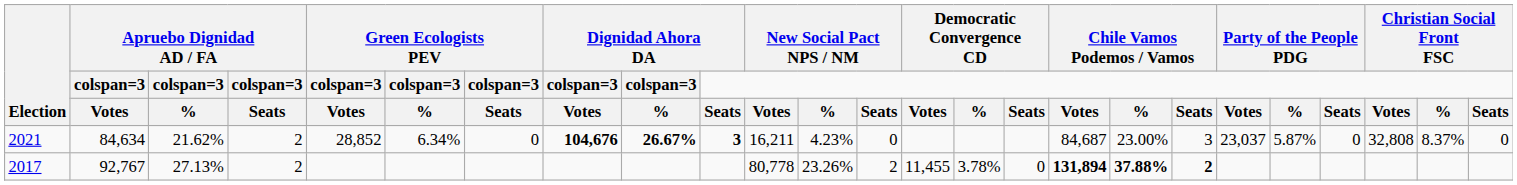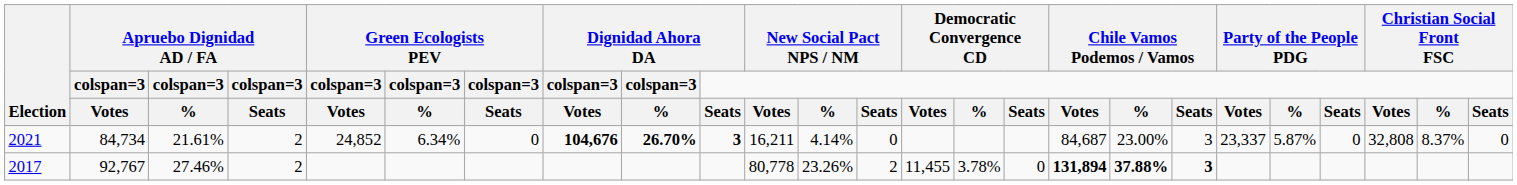(122, 139) 84,634 -> (122, 139) 84,734
(198, 139) 21.62% -> (198, 139) 21.61%
(359, 139) 28,852 -> (359, 139) 24,852
(670, 139) 26.67% -> (670, 139) 26.70%
(832, 139) 4.23% -> (832, 139) 4.14%
(1243, 139) 23,037 -> (1243, 139) 23,337
(198, 166) 27.13% -> (198, 166) 27.46%
(1208, 166) 2 -> (1208, 166) 3
